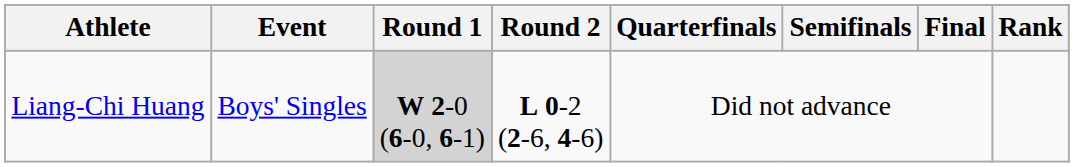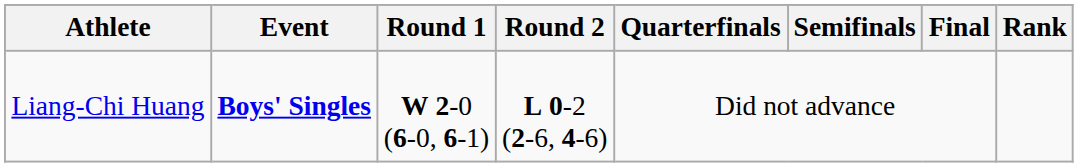(292, 105) normal -> (294, 105) bold
(432, 121) lightgrey background -> (437, 121) no background
